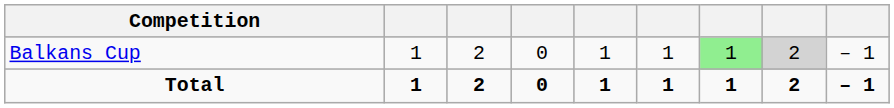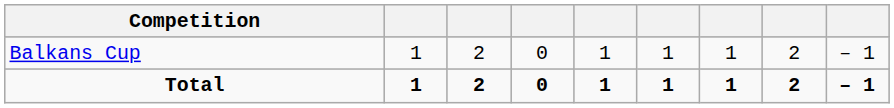(731, 53) lightgreen background -> (731, 53) no background
(794, 53) lightgrey background -> (794, 53) no background
